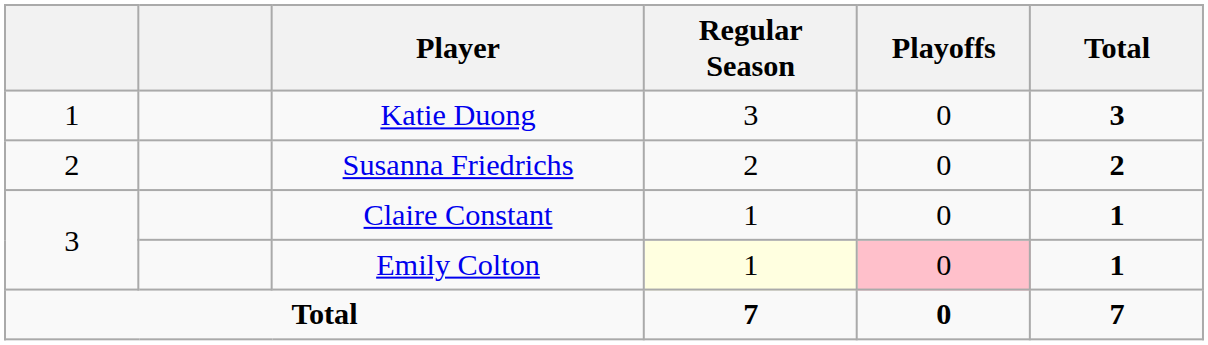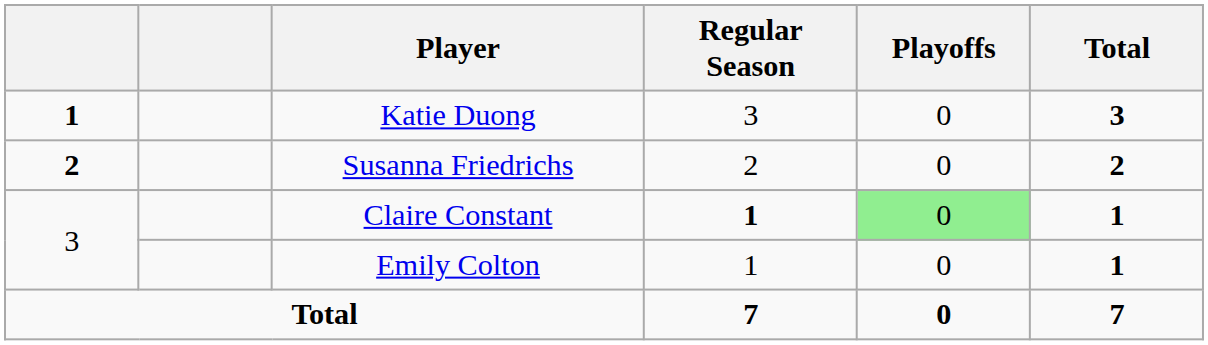(72, 115) normal -> (72, 115) bold
(72, 165) normal -> (72, 165) bold
(751, 215) normal -> (751, 215) bold
(944, 215) no background -> (944, 215) lightgreen background
(751, 264) lightyellow background -> (751, 264) no background
(944, 264) pink background -> (944, 264) no background
